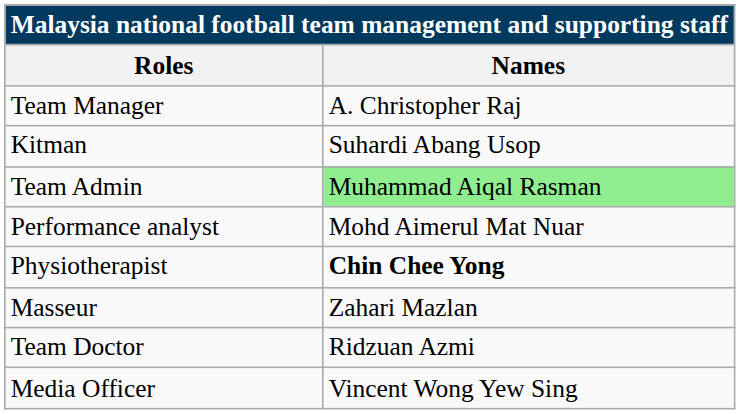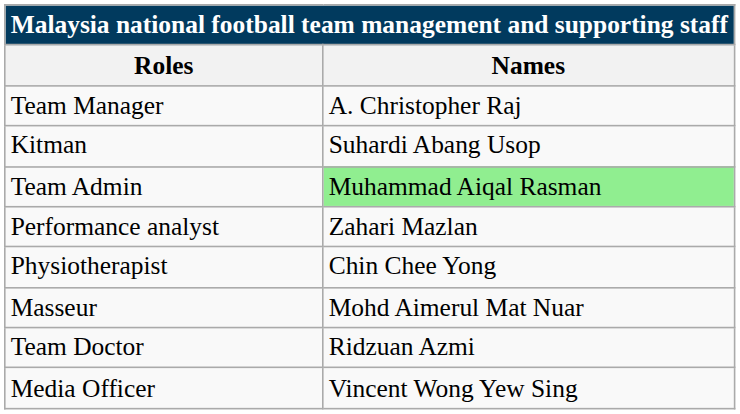(456, 226) Mohd Aimerul Mat Nuar -> (403, 226) Zahari Mazlan
(417, 266) bold -> (412, 266) normal
(403, 307) Zahari Mazlan -> (456, 307) Mohd Aimerul Mat Nuar
